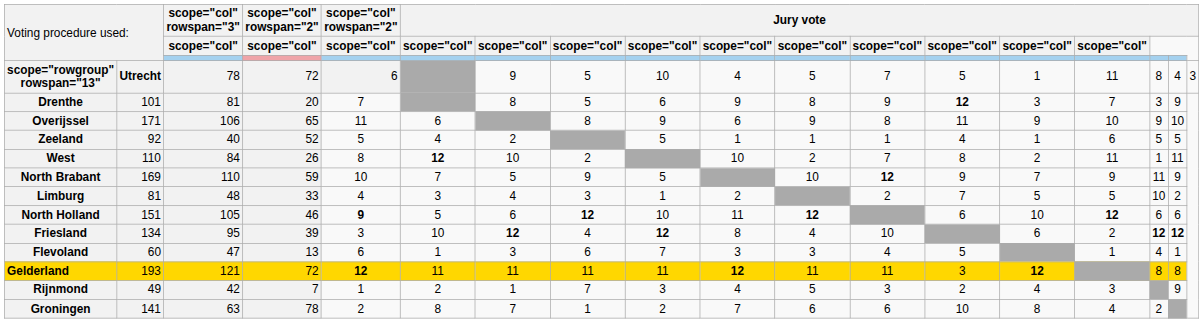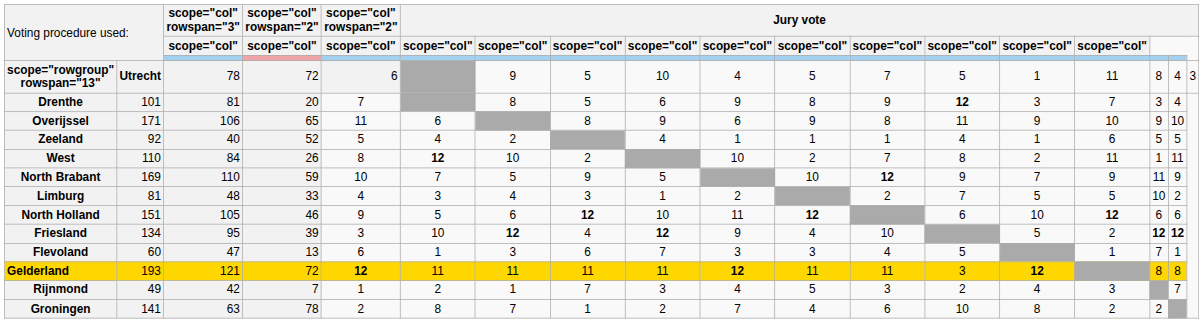(1177, 102) 9 -> (1177, 102) 4
(663, 139) 5 -> (663, 139) 4
(361, 214) bold -> (361, 214) normal
(737, 233) 8 -> (737, 233) 9
(1037, 233) 6 -> (1037, 233) 5
(1159, 252) 4 -> (1159, 252) 7
(1177, 290) 9 -> (1177, 290) 7
(812, 308) 6 -> (812, 308) 4
(1112, 308) 4 -> (1112, 308) 2
